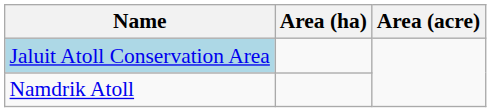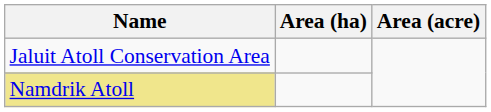(140, 55) lightblue background -> (140, 55) no background
(72, 89) no background -> (72, 89) khaki background
